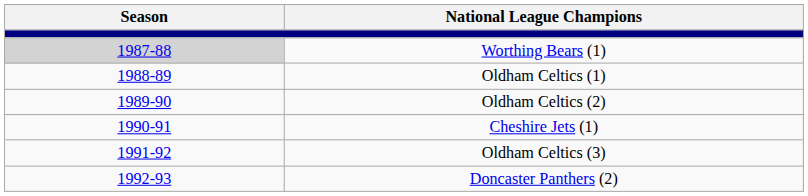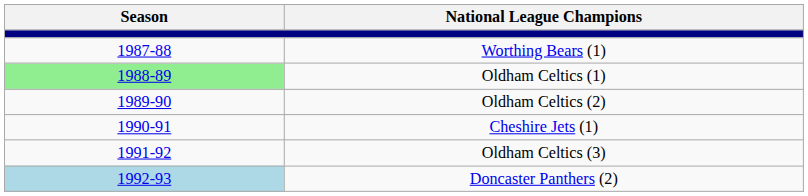(144, 50) lightgrey background -> (144, 50) no background
(144, 76) no background -> (144, 76) lightgreen background
(144, 178) no background -> (144, 178) lightblue background
